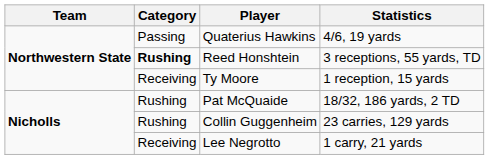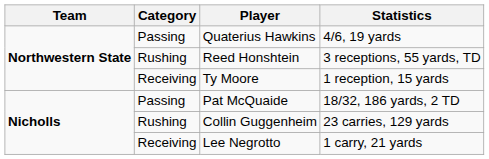(164, 58) bold -> (162, 58) normal
(162, 100) Rushing -> (161, 100) Passing
